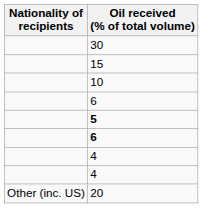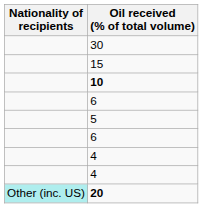(97, 82) normal -> (97, 82) bold
(94, 119) bold -> (94, 119) normal
(94, 138) bold -> (94, 138) normal
(46, 193) no background -> (46, 193) paleturquoise background
(97, 193) normal -> (97, 193) bold
